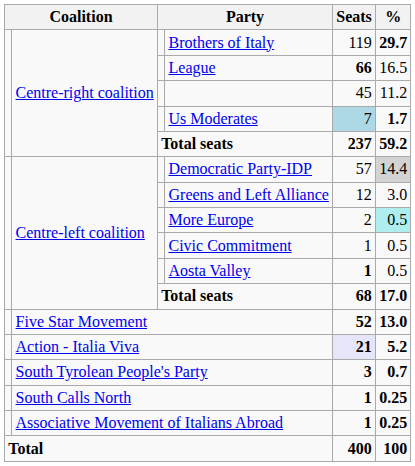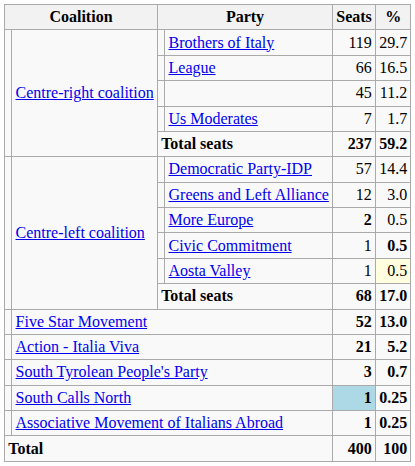(393, 42) bold -> (393, 42) normal
(364, 67) bold -> (364, 67) normal
(368, 118) lightblue background -> (368, 118) no background
(397, 118) bold -> (397, 118) normal
(393, 169) lightgrey background -> (393, 169) no background
(368, 220) normal -> (368, 220) bold
(397, 220) paleturquoise background -> (397, 220) no background
(397, 245) normal -> (397, 245) bold
(368, 270) bold -> (368, 270) normal
(397, 270) no background -> (397, 270) lightyellow background
(364, 347) lavender background -> (364, 347) no background
(368, 397) no background -> (368, 397) lightblue background
